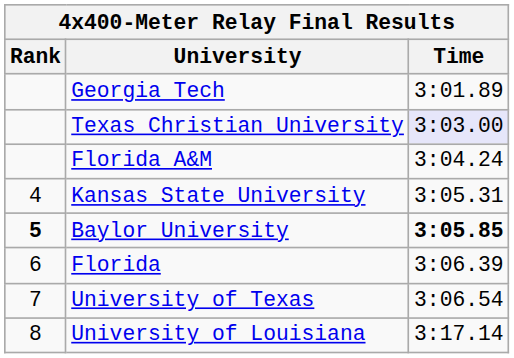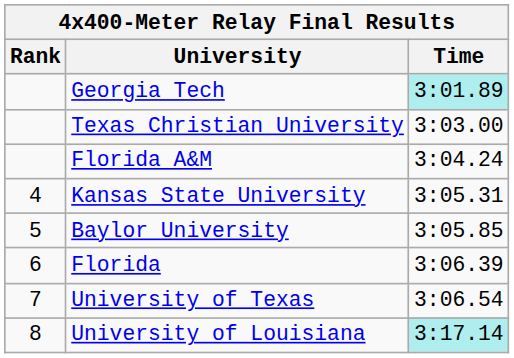(459, 92) no background -> (459, 92) paleturquoise background
(459, 126) lavender background -> (459, 126) no background
(35, 231) bold -> (35, 231) normal
(459, 231) bold -> (459, 231) normal
(459, 335) no background -> (459, 335) paleturquoise background
